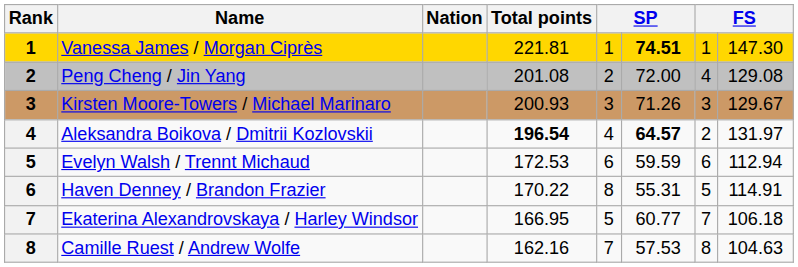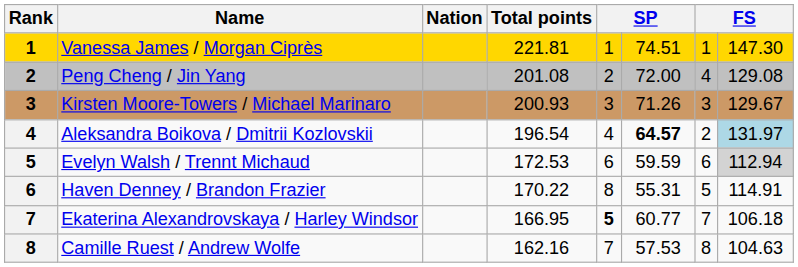(658, 47) bold -> (658, 47) normal
(541, 133) bold -> (541, 133) normal
(755, 133) no background -> (755, 133) lightblue background
(755, 162) no background -> (755, 162) lightgrey background
(609, 219) normal -> (609, 219) bold
